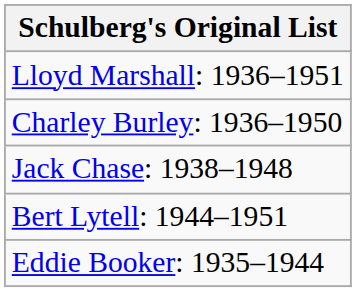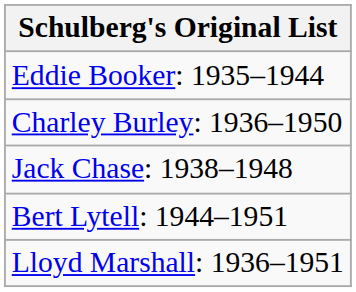(178, 74) Lloyd Marshall: 1936–1951 -> (168, 74) Eddie Booker: 1935–1944
(168, 262) Eddie Booker: 1935–1944 -> (178, 262) Lloyd Marshall: 1936–1951
